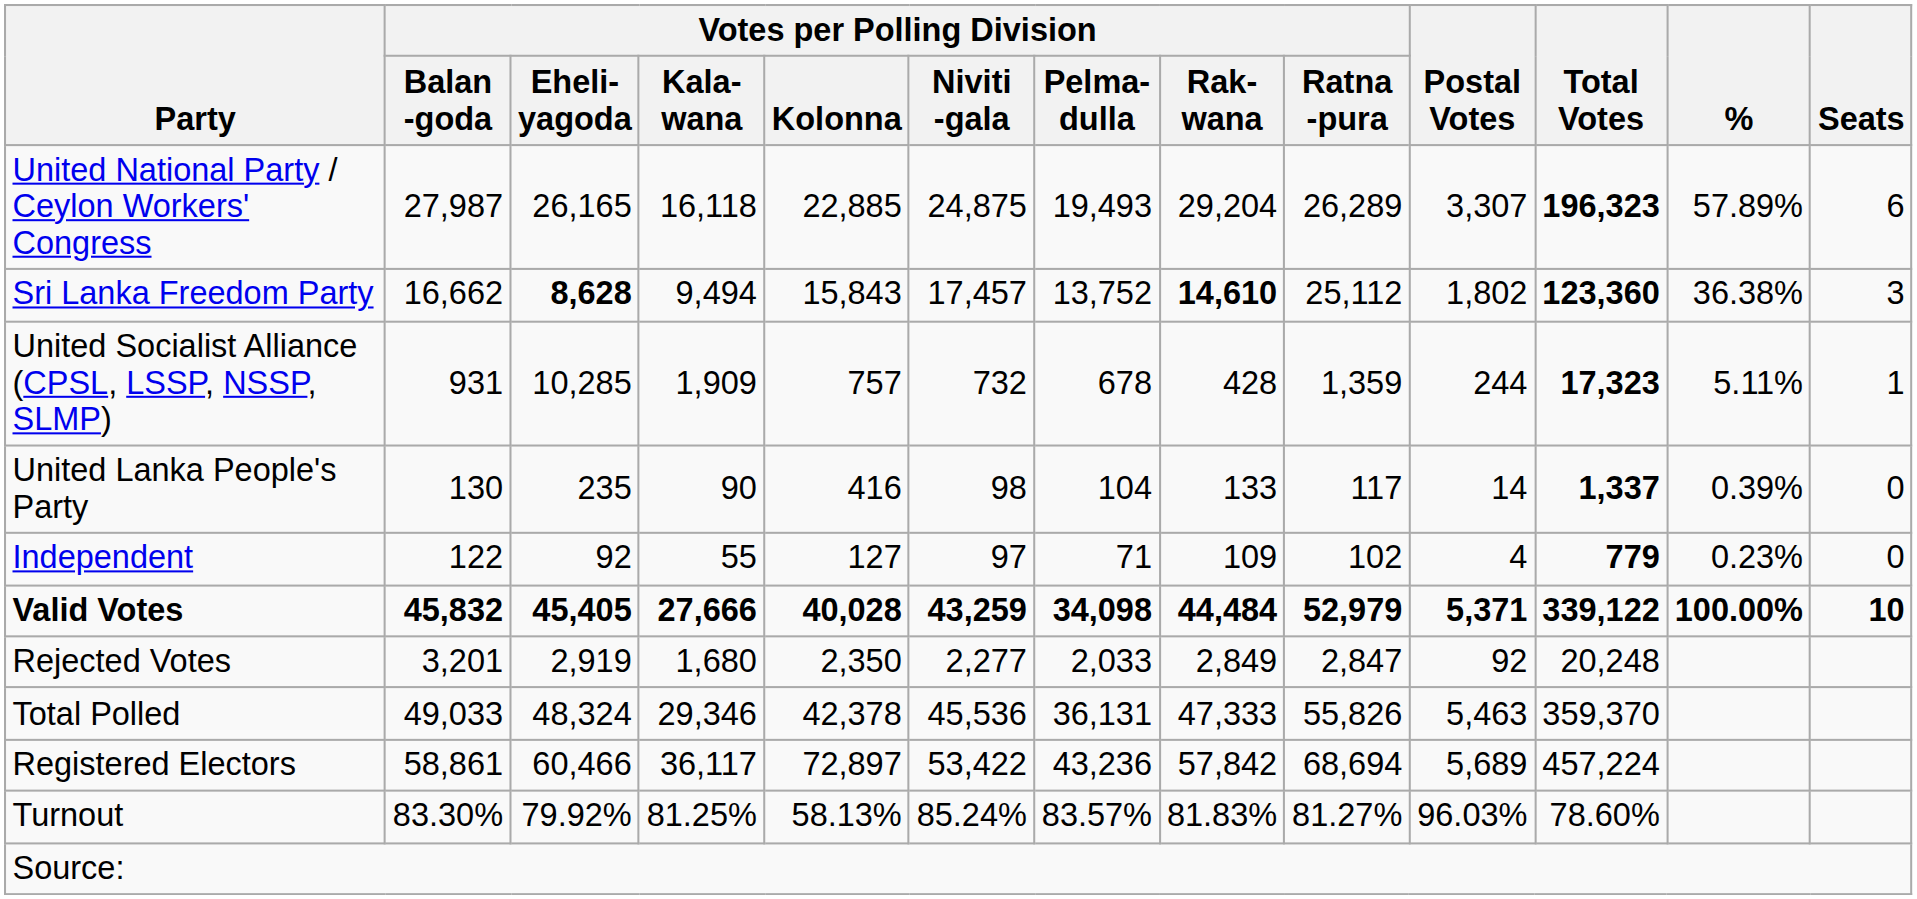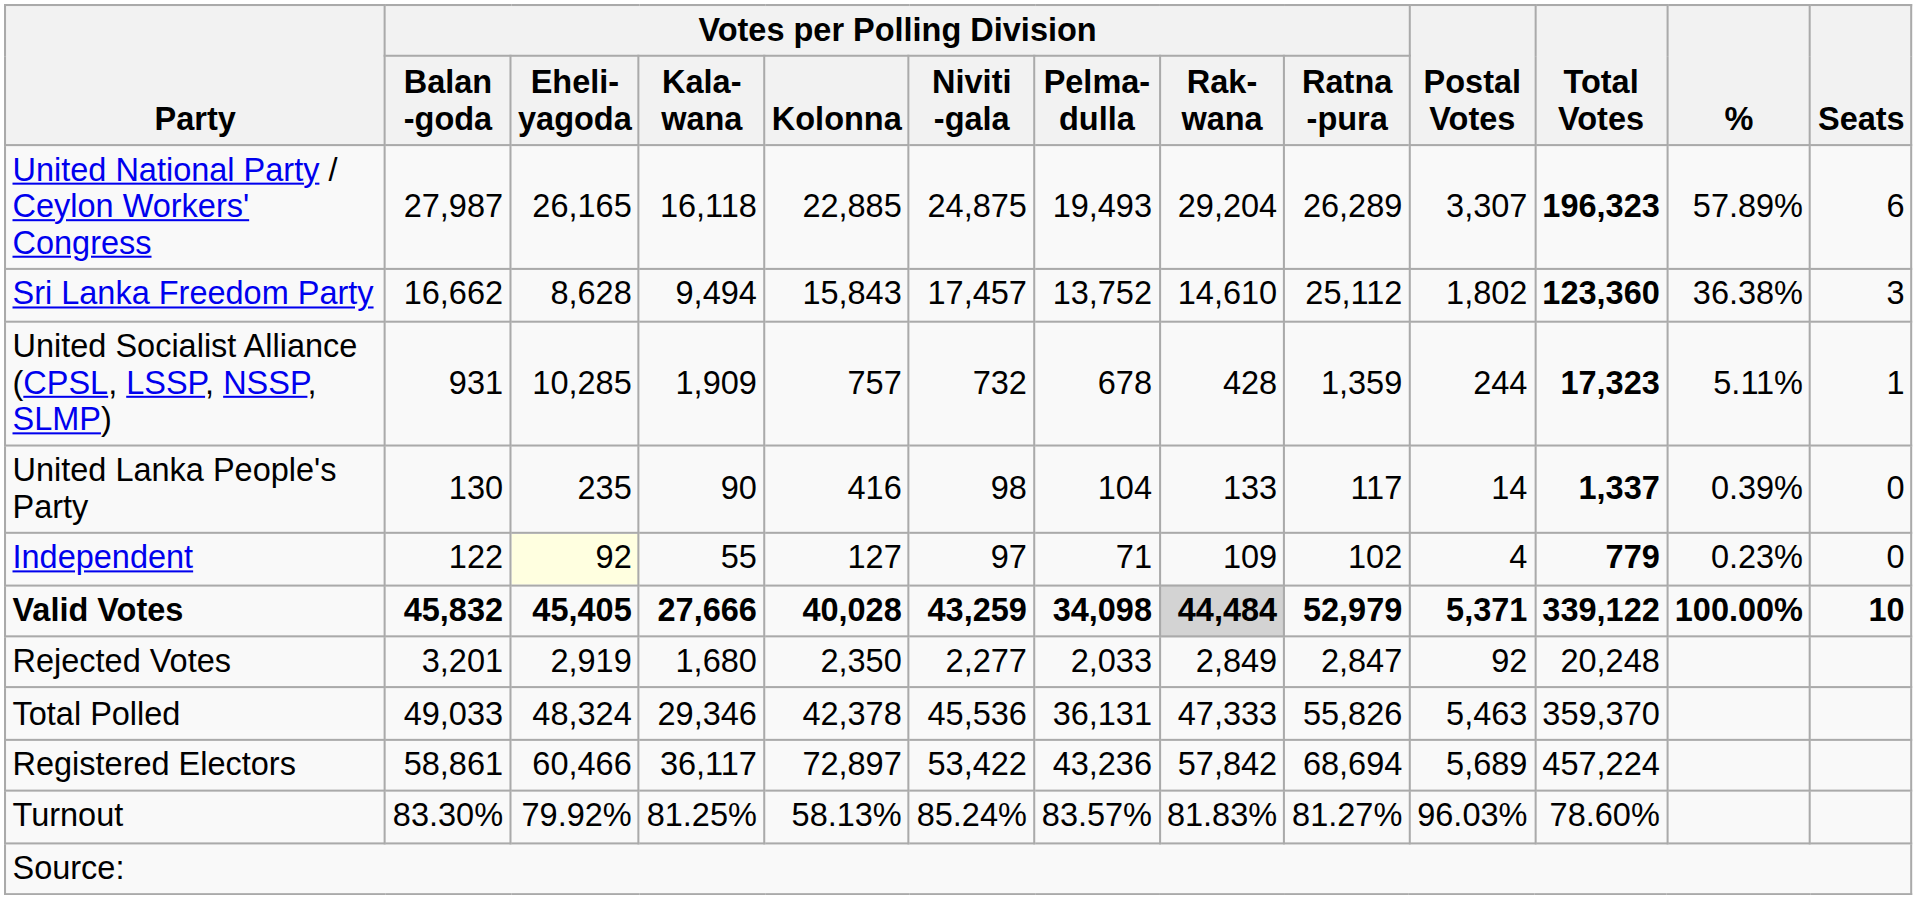(591, 294) bold -> (591, 294) normal
(1227, 294) bold -> (1227, 294) normal
(614, 558) no background -> (614, 558) lightyellow background
(1227, 610) no background -> (1227, 610) lightgrey background
